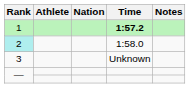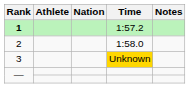(19, 28) normal -> (19, 28) bold
(130, 28) bold -> (130, 28) normal
(19, 43) paleturquoise background -> (19, 43) no background
(130, 59) no background -> (130, 59) gold background
